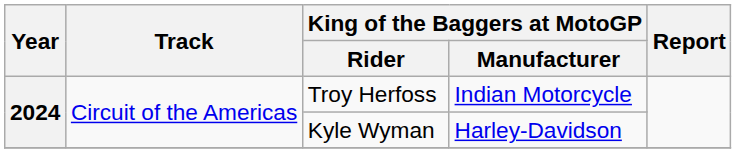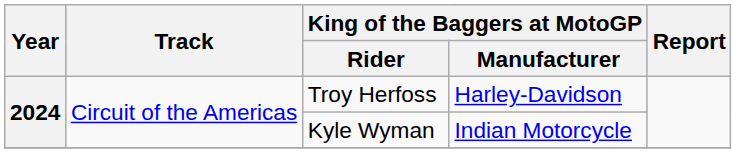(543, 95) Indian Motorcycle -> (538, 95) Harley-Davidson
(538, 130) Harley-Davidson -> (543, 130) Indian Motorcycle
